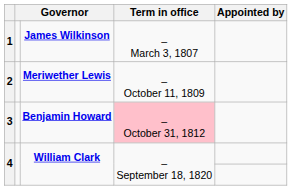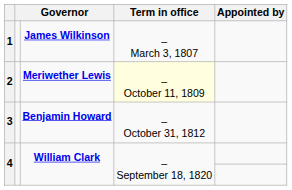(164, 87) no background -> (164, 87) lightyellow background
(164, 128) pink background -> (164, 128) no background
